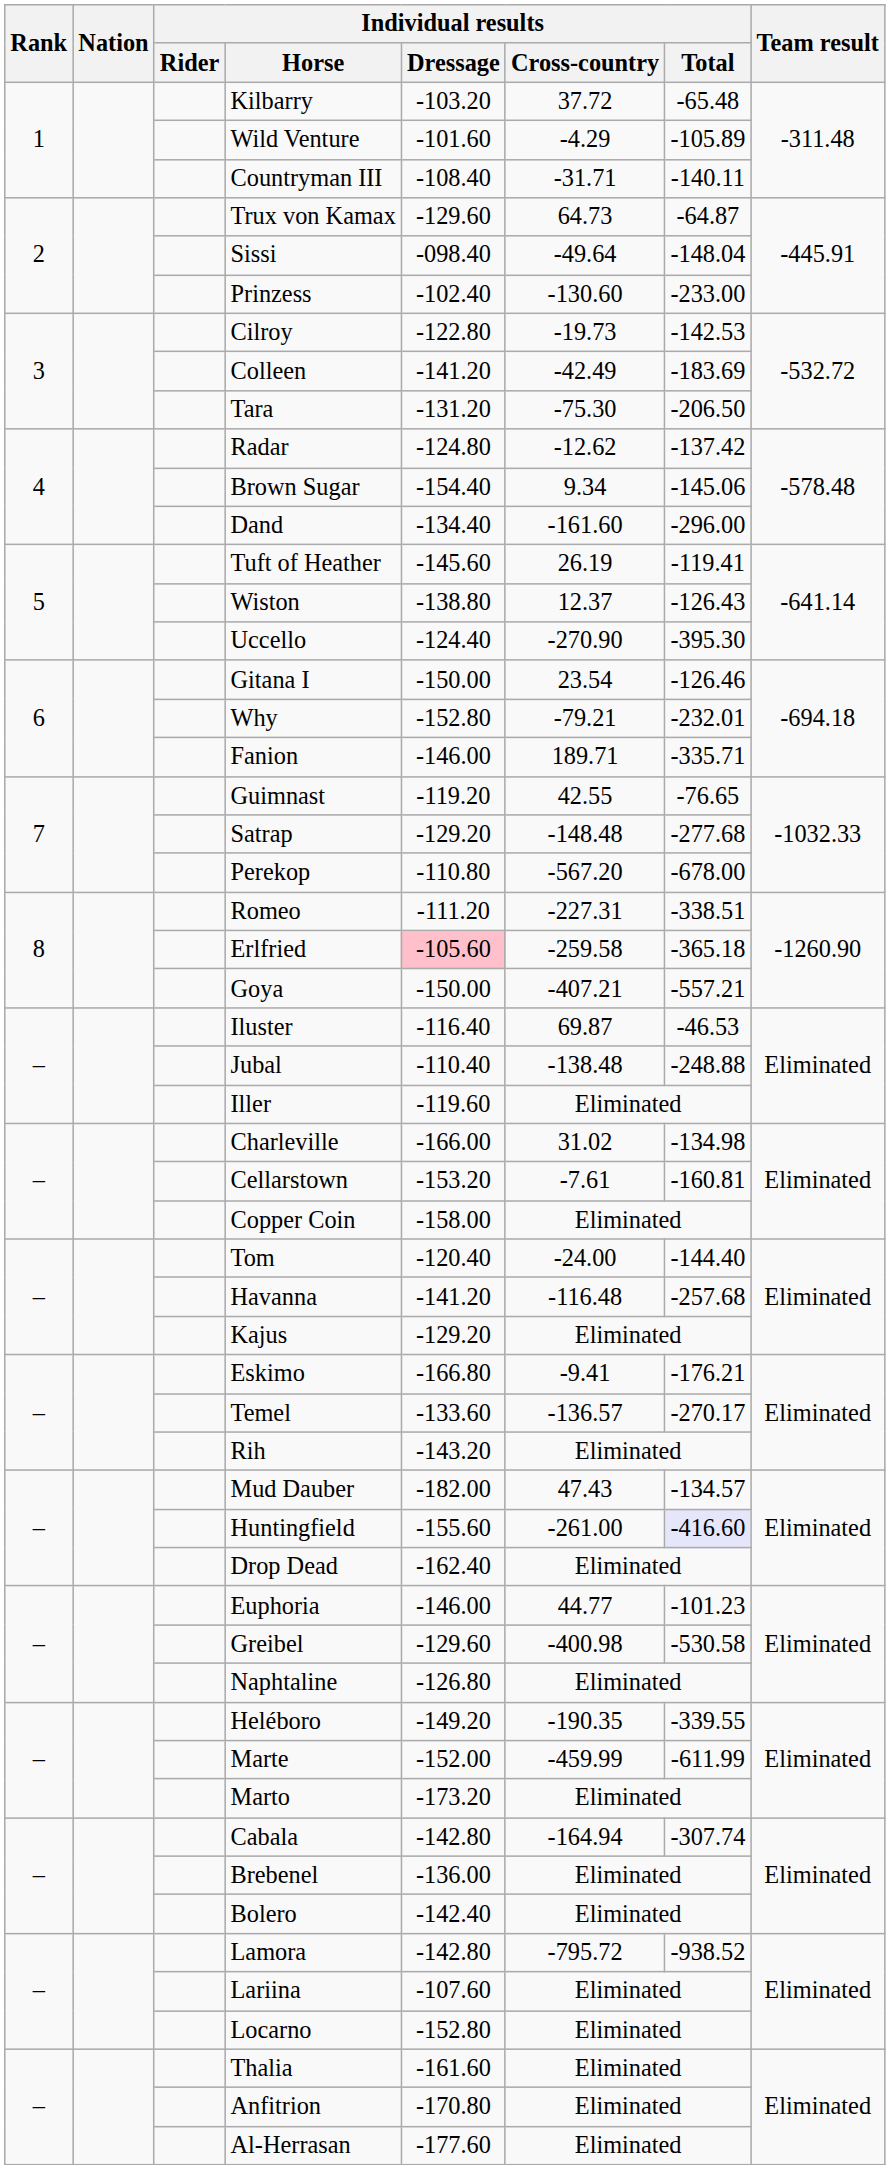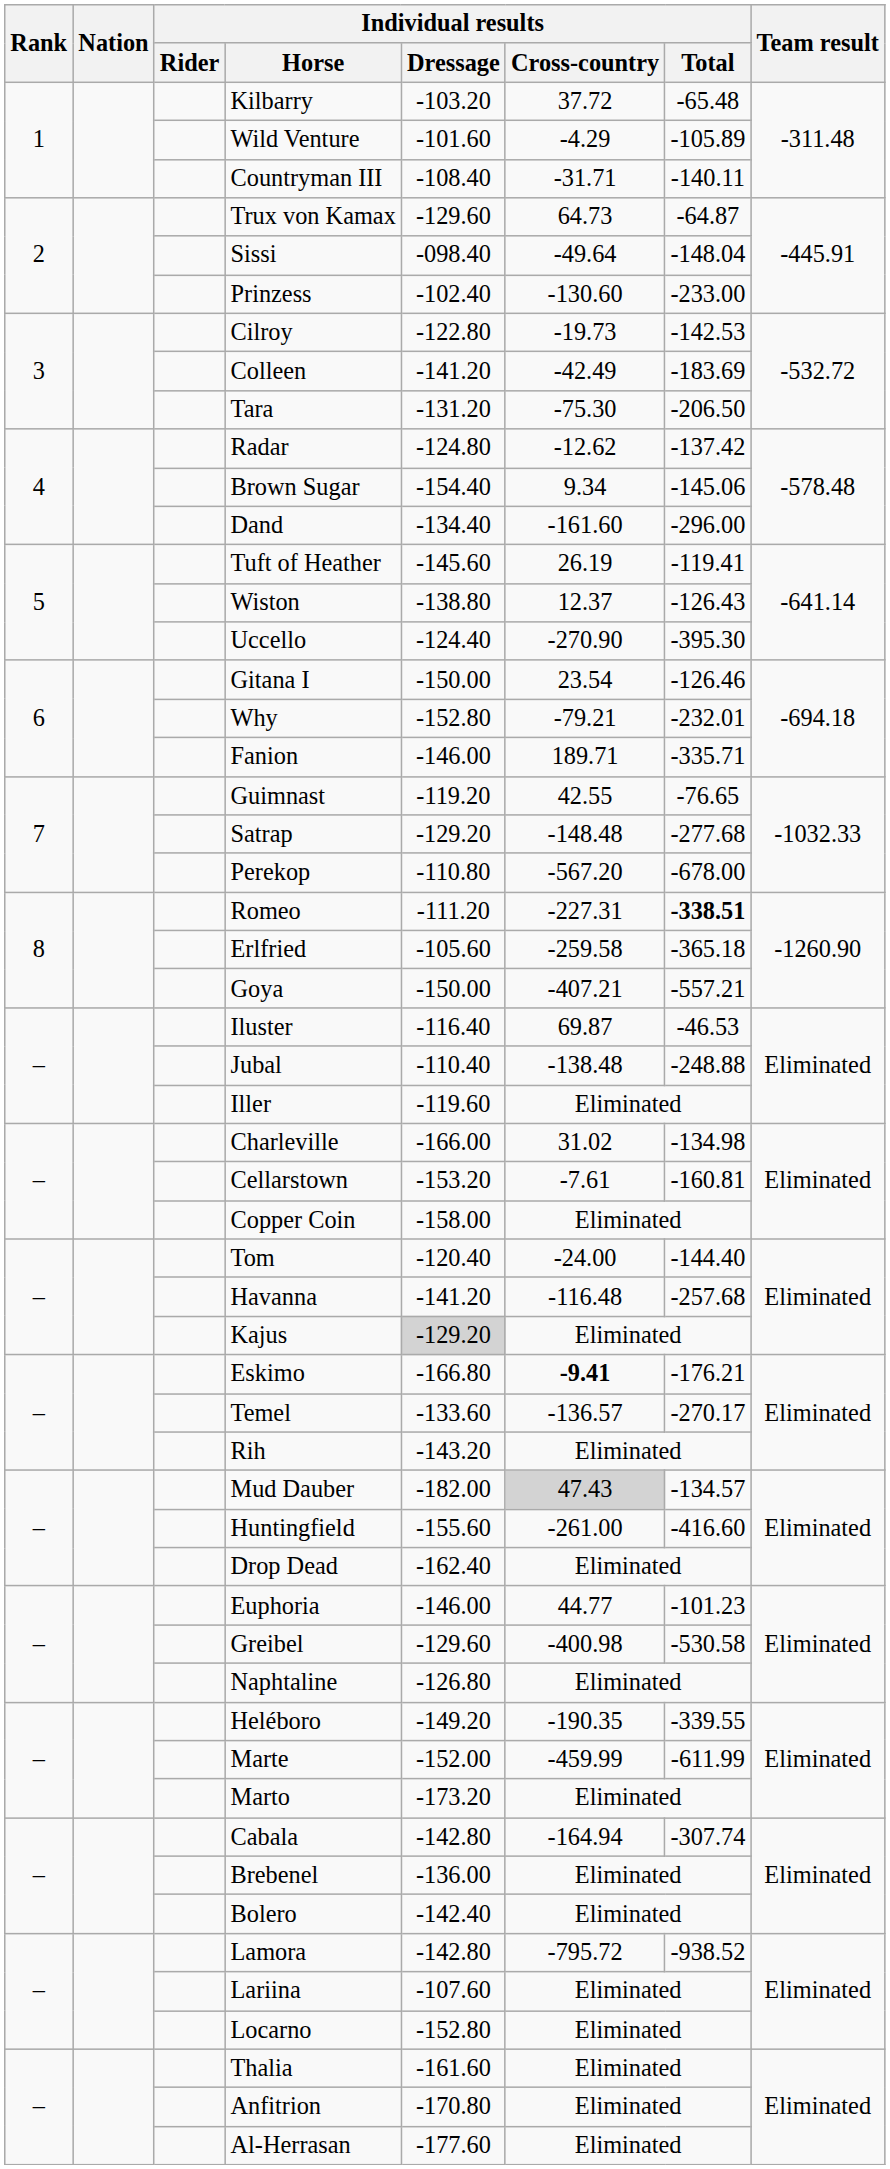(708, 910) normal -> (708, 910) bold
(453, 949) pink background -> (453, 949) no background
(453, 1335) no background -> (453, 1335) lightgrey background
(585, 1373) normal -> (585, 1373) bold
(585, 1489) no background -> (585, 1489) lightgrey background
(708, 1528) lavender background -> (708, 1528) no background
